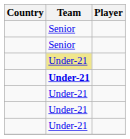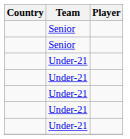(68, 61) khaki background -> (68, 61) no background
(69, 77) bold -> (68, 77) normal
